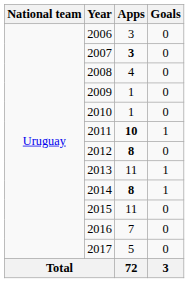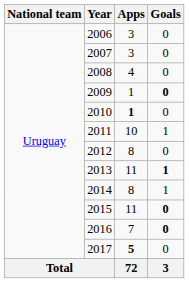(131, 53) bold -> (131, 53) normal
(166, 92) normal -> (166, 92) bold
(131, 111) normal -> (131, 111) bold
(131, 131) bold -> (131, 131) normal
(131, 151) bold -> (131, 151) normal
(166, 170) normal -> (166, 170) bold
(131, 190) bold -> (131, 190) normal
(166, 209) normal -> (166, 209) bold
(166, 229) normal -> (166, 229) bold
(131, 248) normal -> (131, 248) bold
